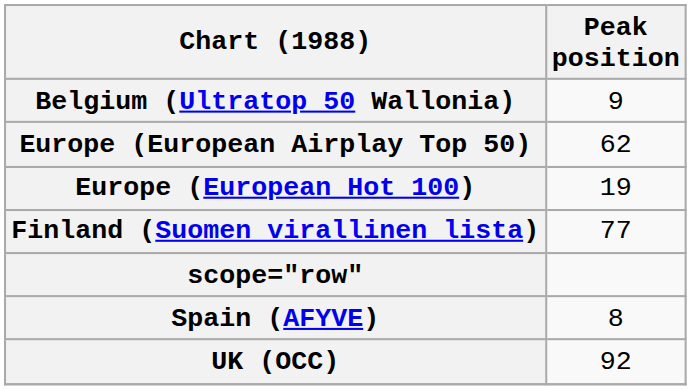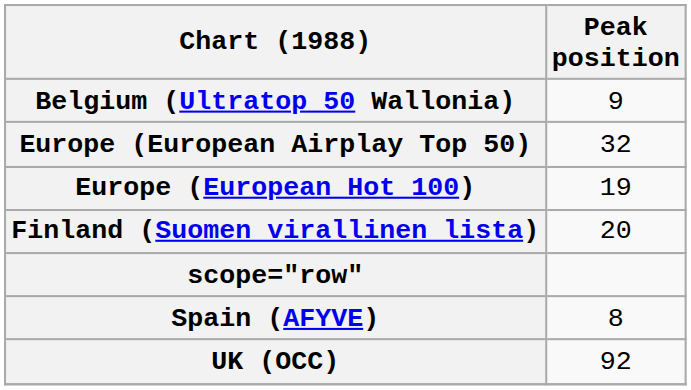(616, 144) 62 -> (616, 144) 32
(616, 231) 77 -> (616, 231) 20
